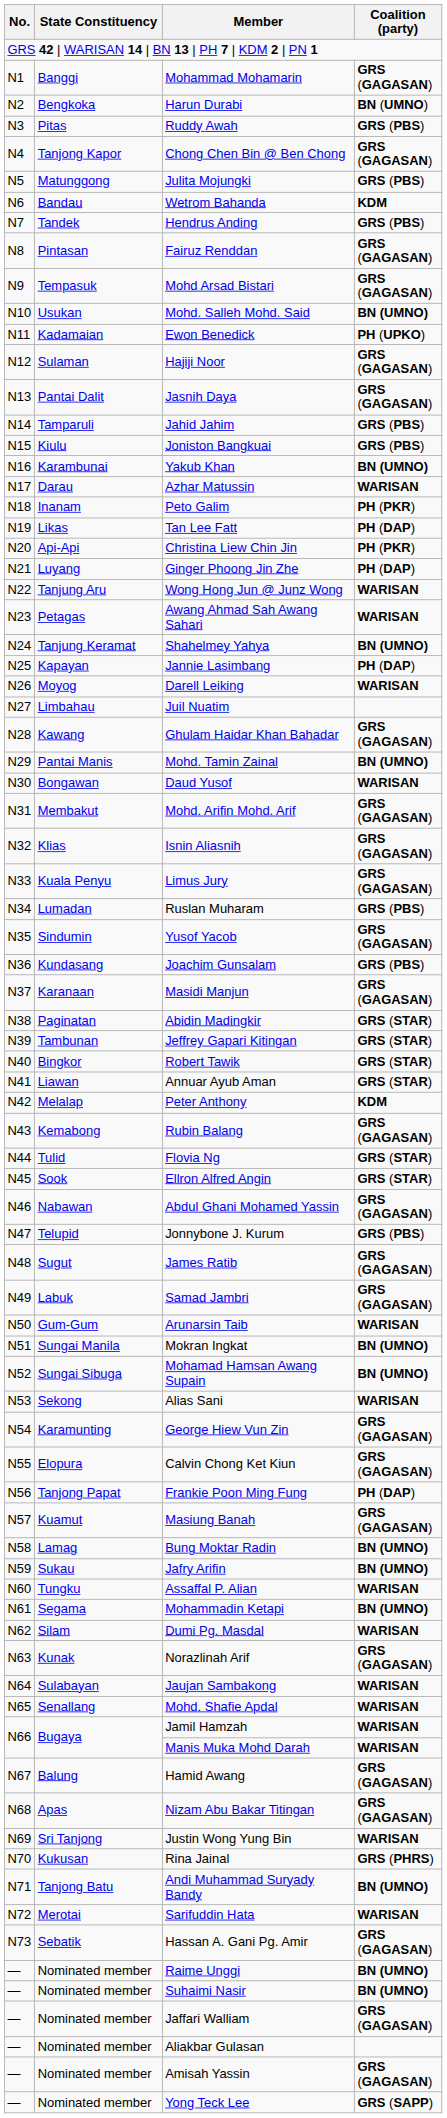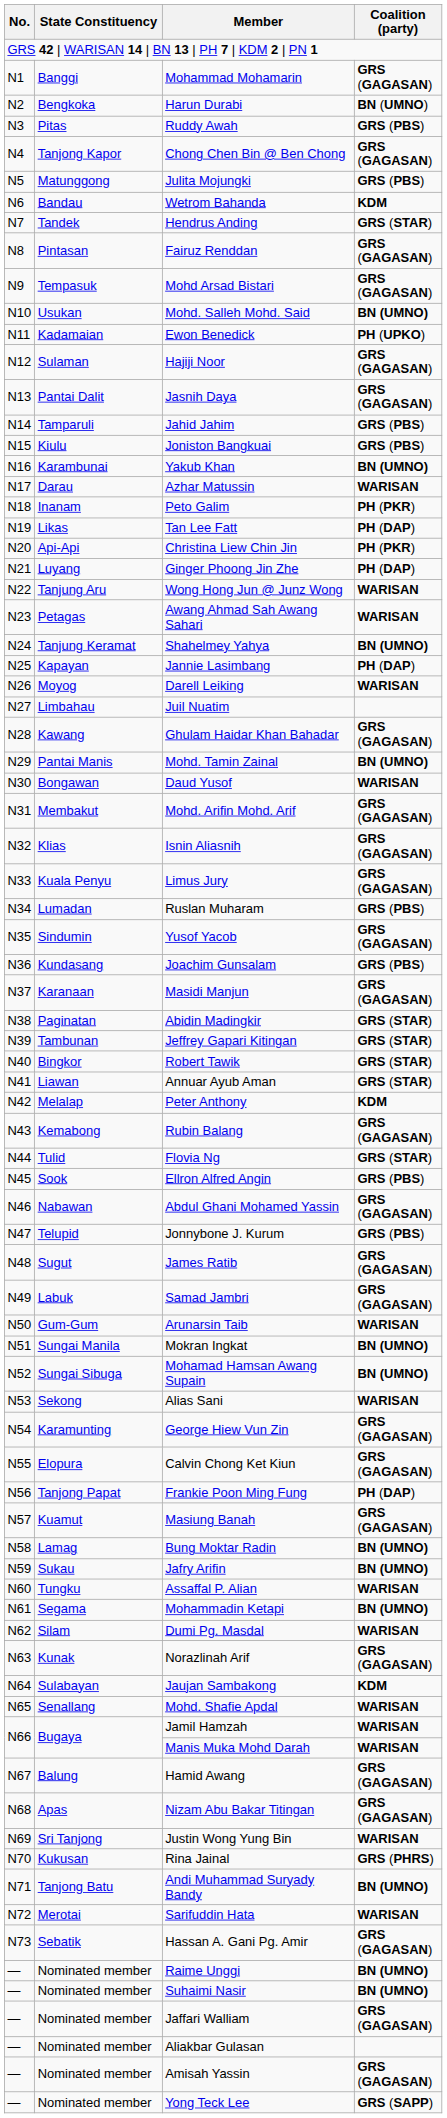(391, 222) GRS (PBS) -> (395, 222) GRS (STAR)
(395, 1178) GRS (STAR) -> (391, 1178) GRS (PBS)
(388, 1686) WARISAN -> (372, 1686) KDM
